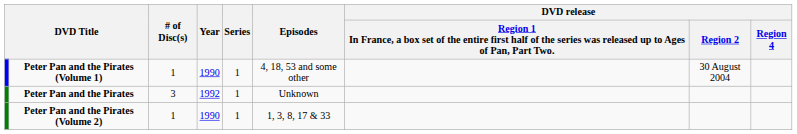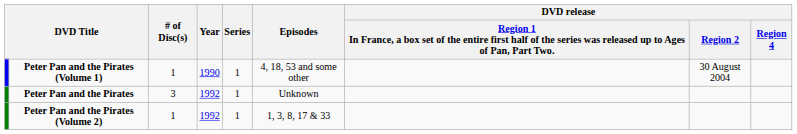(210, 116) 1990 -> (210, 116) 1992
